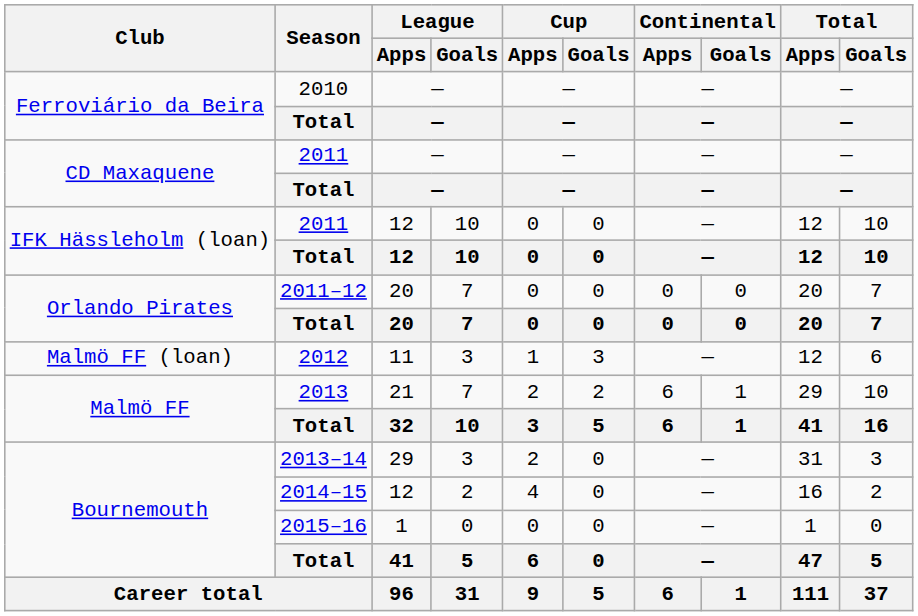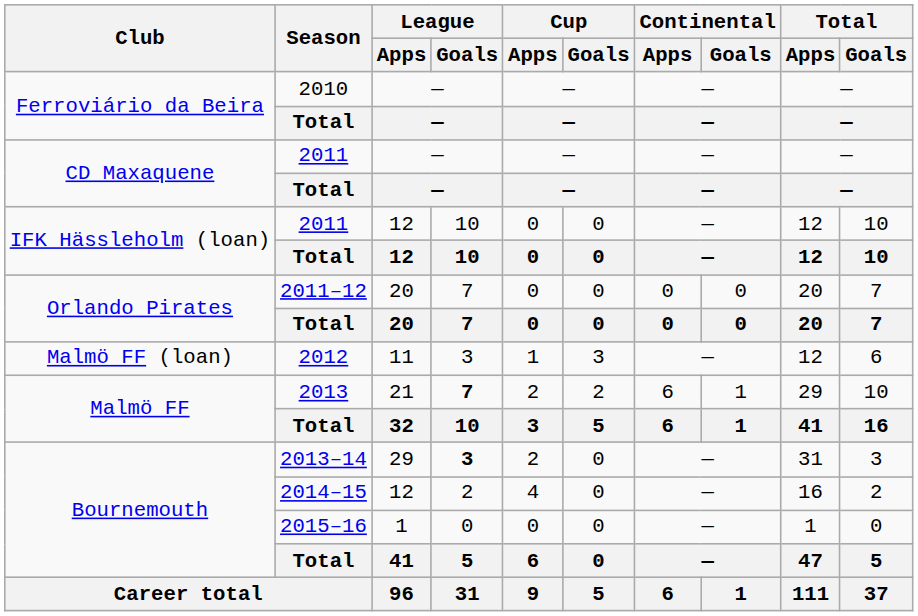(467, 392) normal -> (467, 392) bold
(467, 460) normal -> (467, 460) bold
